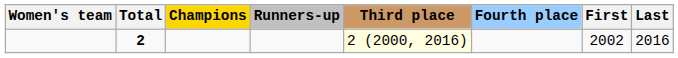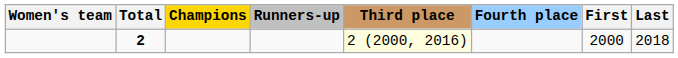(607, 41) 2002 -> (607, 41) 2000
(652, 41) 2016 -> (652, 41) 2018
